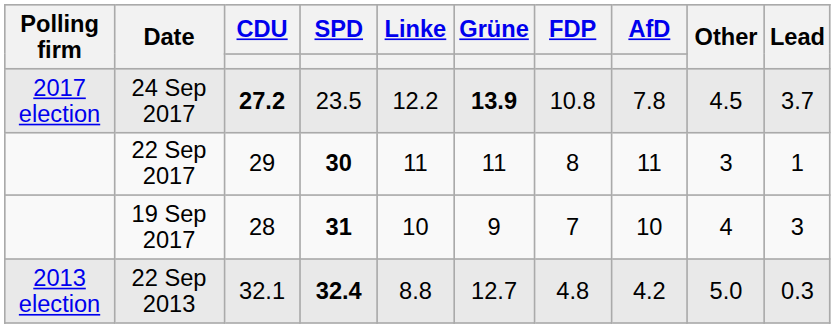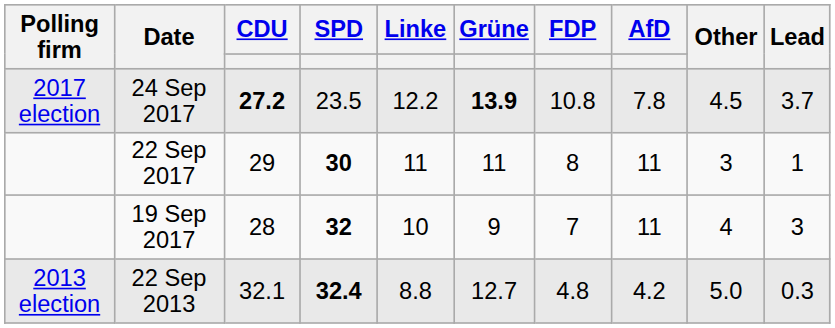(339, 228) 31 -> (339, 228) 32
(649, 228) 10 -> (649, 228) 11
